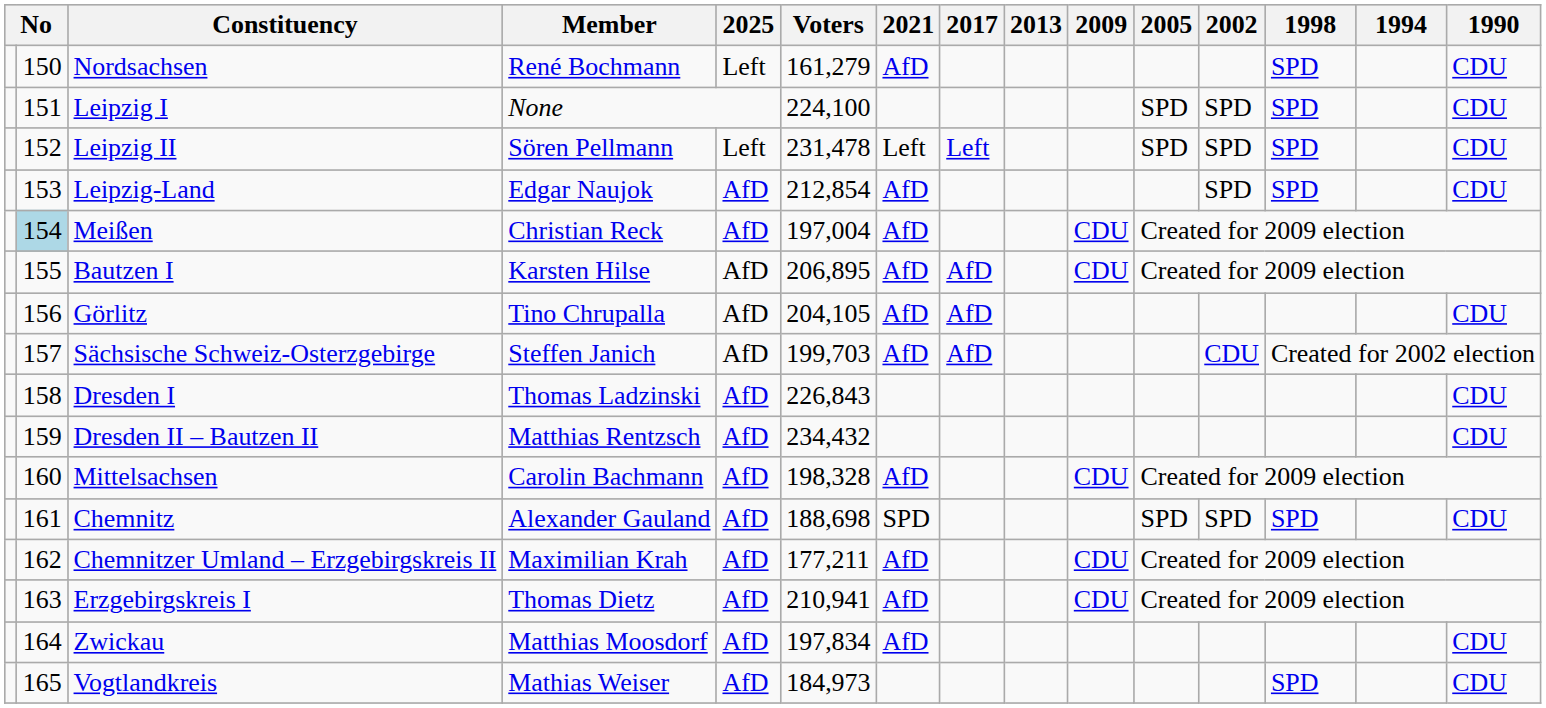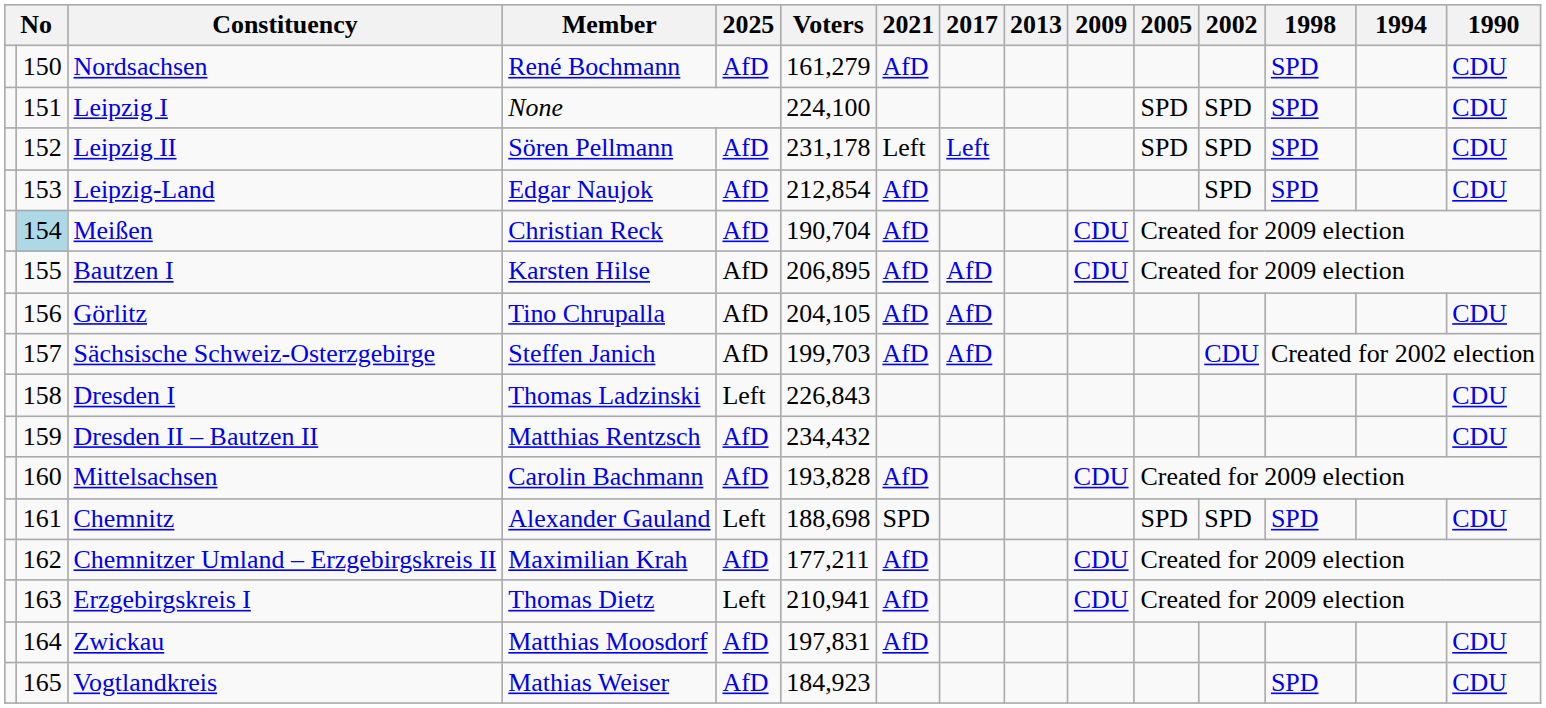(744, 66) Left -> (746, 66) AfD
(744, 148) Left -> (746, 148) AfD
(828, 148) 231,478 -> (828, 148) 231,178
(828, 230) 197,004 -> (828, 230) 190,704
(746, 395) AfD -> (744, 395) Left
(828, 477) 198,328 -> (828, 477) 193,828
(746, 518) AfD -> (744, 518) Left
(746, 600) AfD -> (744, 600) Left
(828, 641) 197,834 -> (828, 641) 197,831
(828, 682) 184,973 -> (828, 682) 184,923
